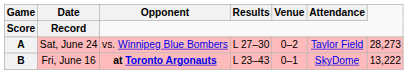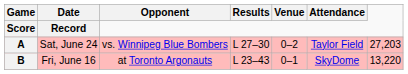(385, 45) 28,273 -> (385, 45) 27,203
(165, 61) bold -> (165, 61) normal
(385, 61) 13,222 -> (385, 61) 13,220
